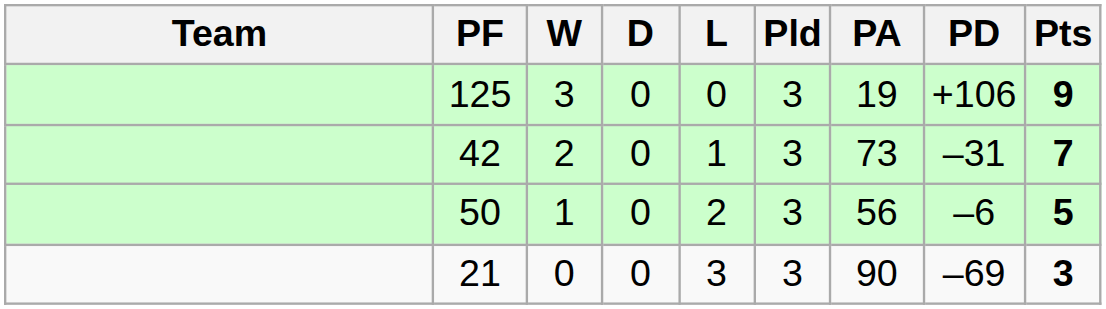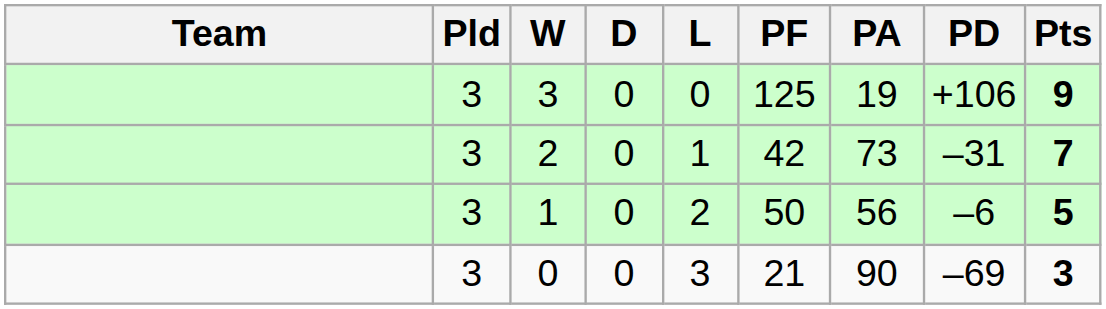columns swapped: (793, 34) <-> (480, 34)
